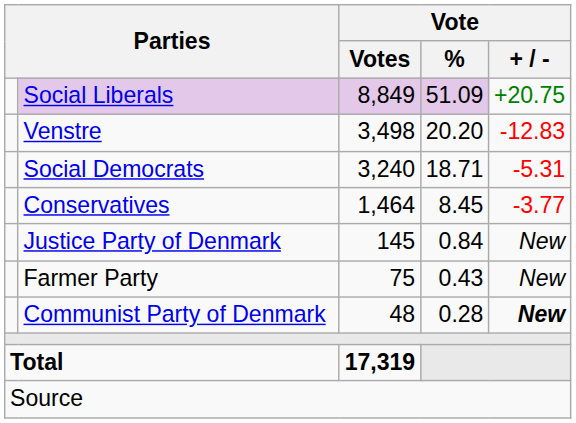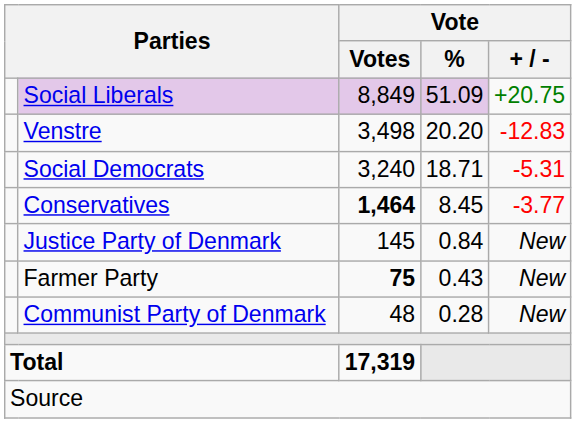(386, 205) normal -> (386, 205) bold
(402, 278) normal -> (402, 278) bold
(541, 315) bold -> (542, 315) normal
